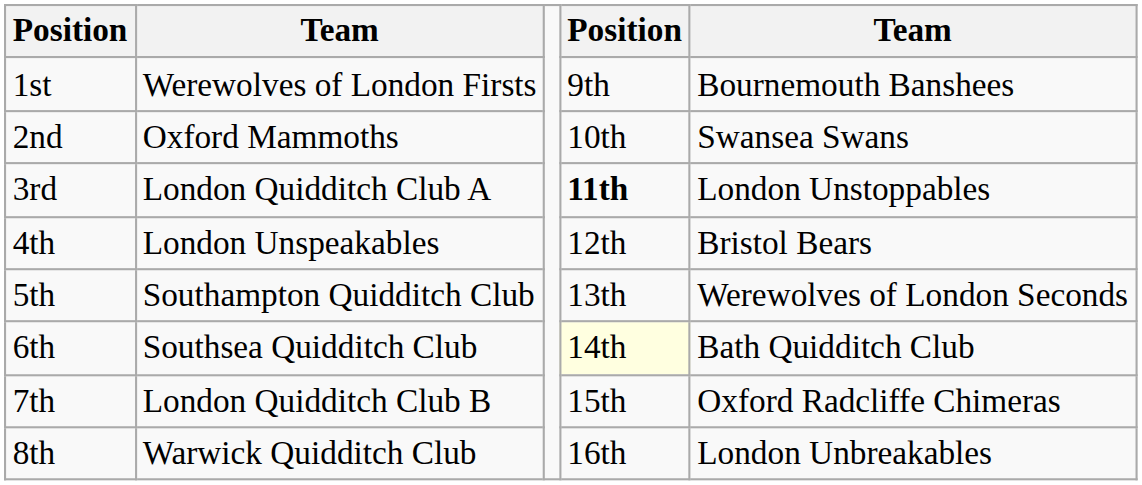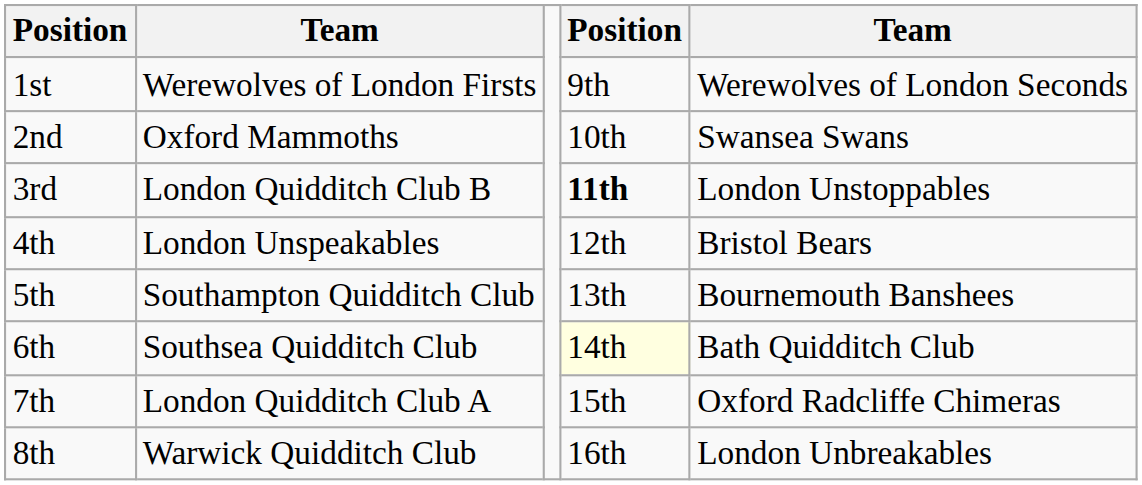(856, 83) Bournemouth Banshees -> (913, 83) Werewolves of London Seconds
(317, 189) London Quidditch Club A -> (317, 189) London Quidditch Club B
(913, 294) Werewolves of London Seconds -> (856, 294) Bournemouth Banshees
(317, 400) London Quidditch Club B -> (317, 400) London Quidditch Club A
